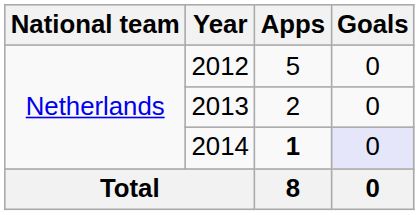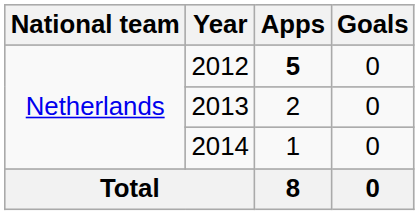(293, 65) normal -> (293, 65) bold
(293, 147) bold -> (293, 147) normal
(373, 147) lavender background -> (373, 147) no background
